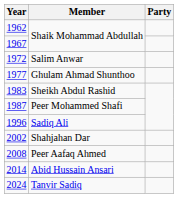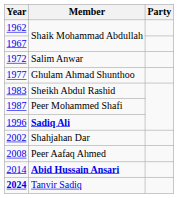(50, 122) normal -> (50, 122) bold
(72, 169) normal -> (75, 169) bold
(17, 185) normal -> (17, 185) bold
